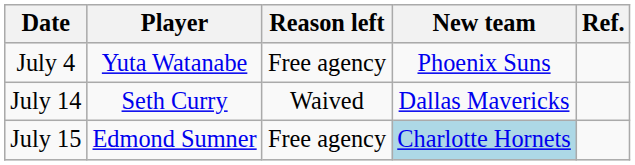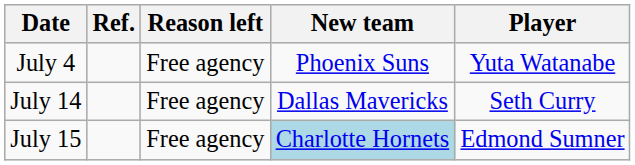columns swapped: (175, 23) <-> (603, 23)
(327, 100) Waived -> (205, 100) Free agency
